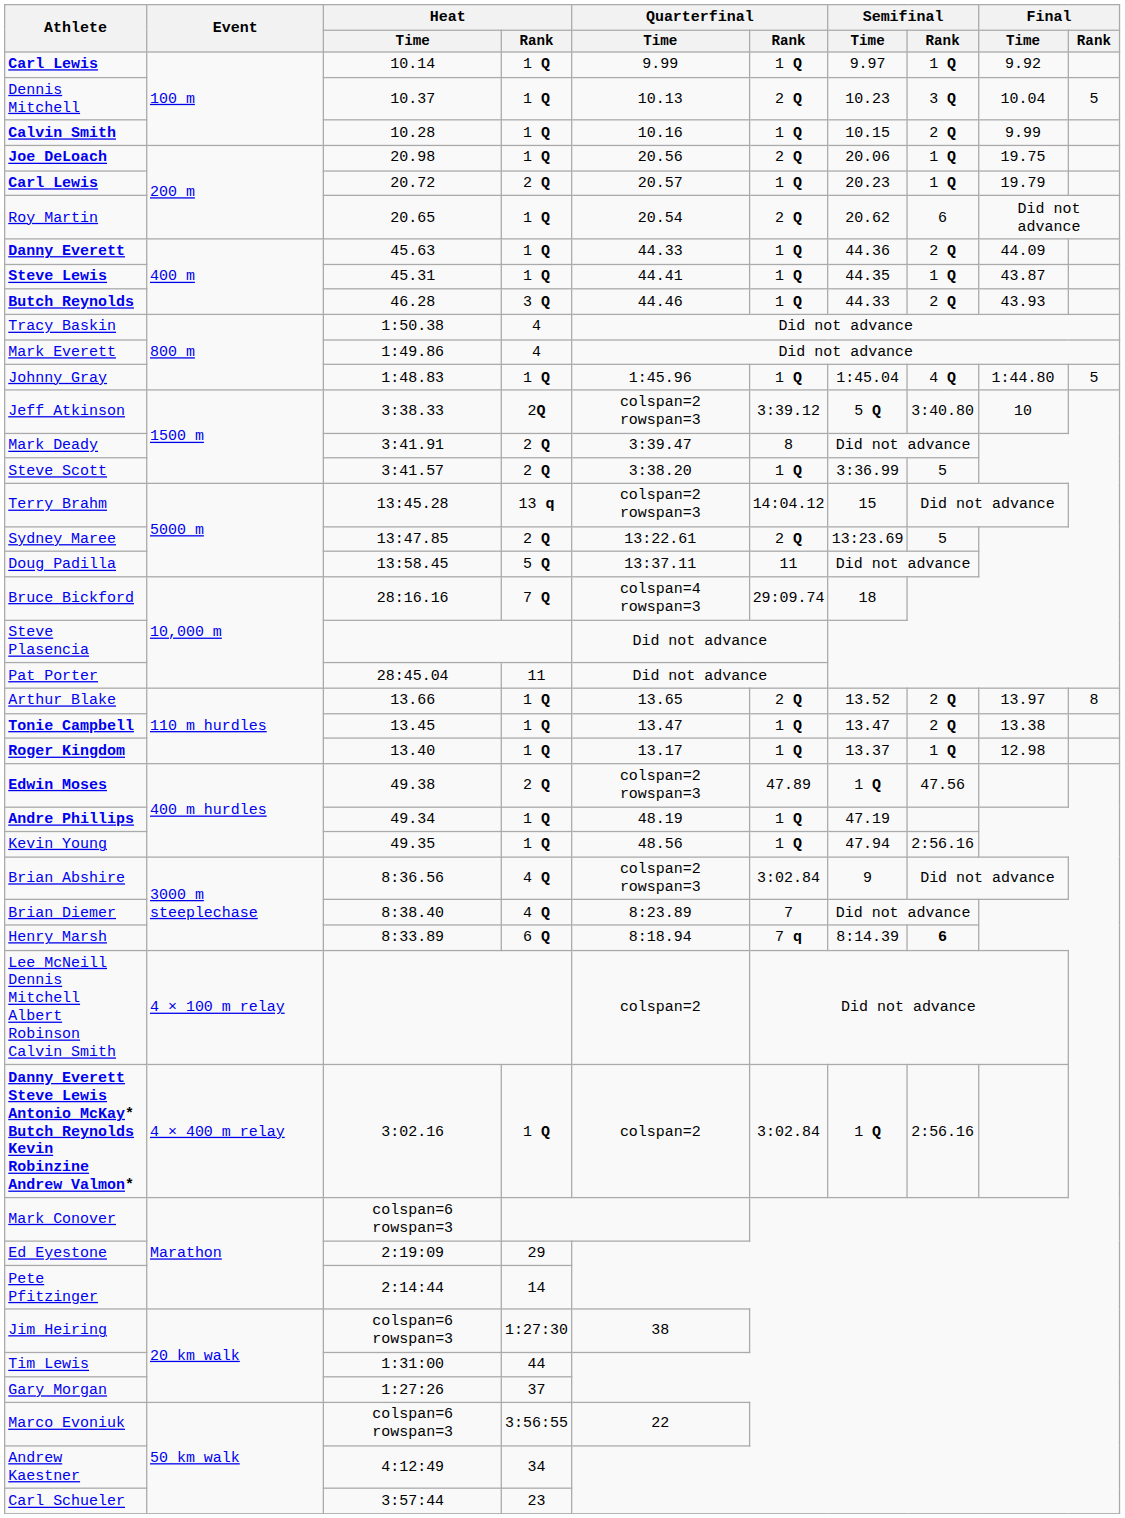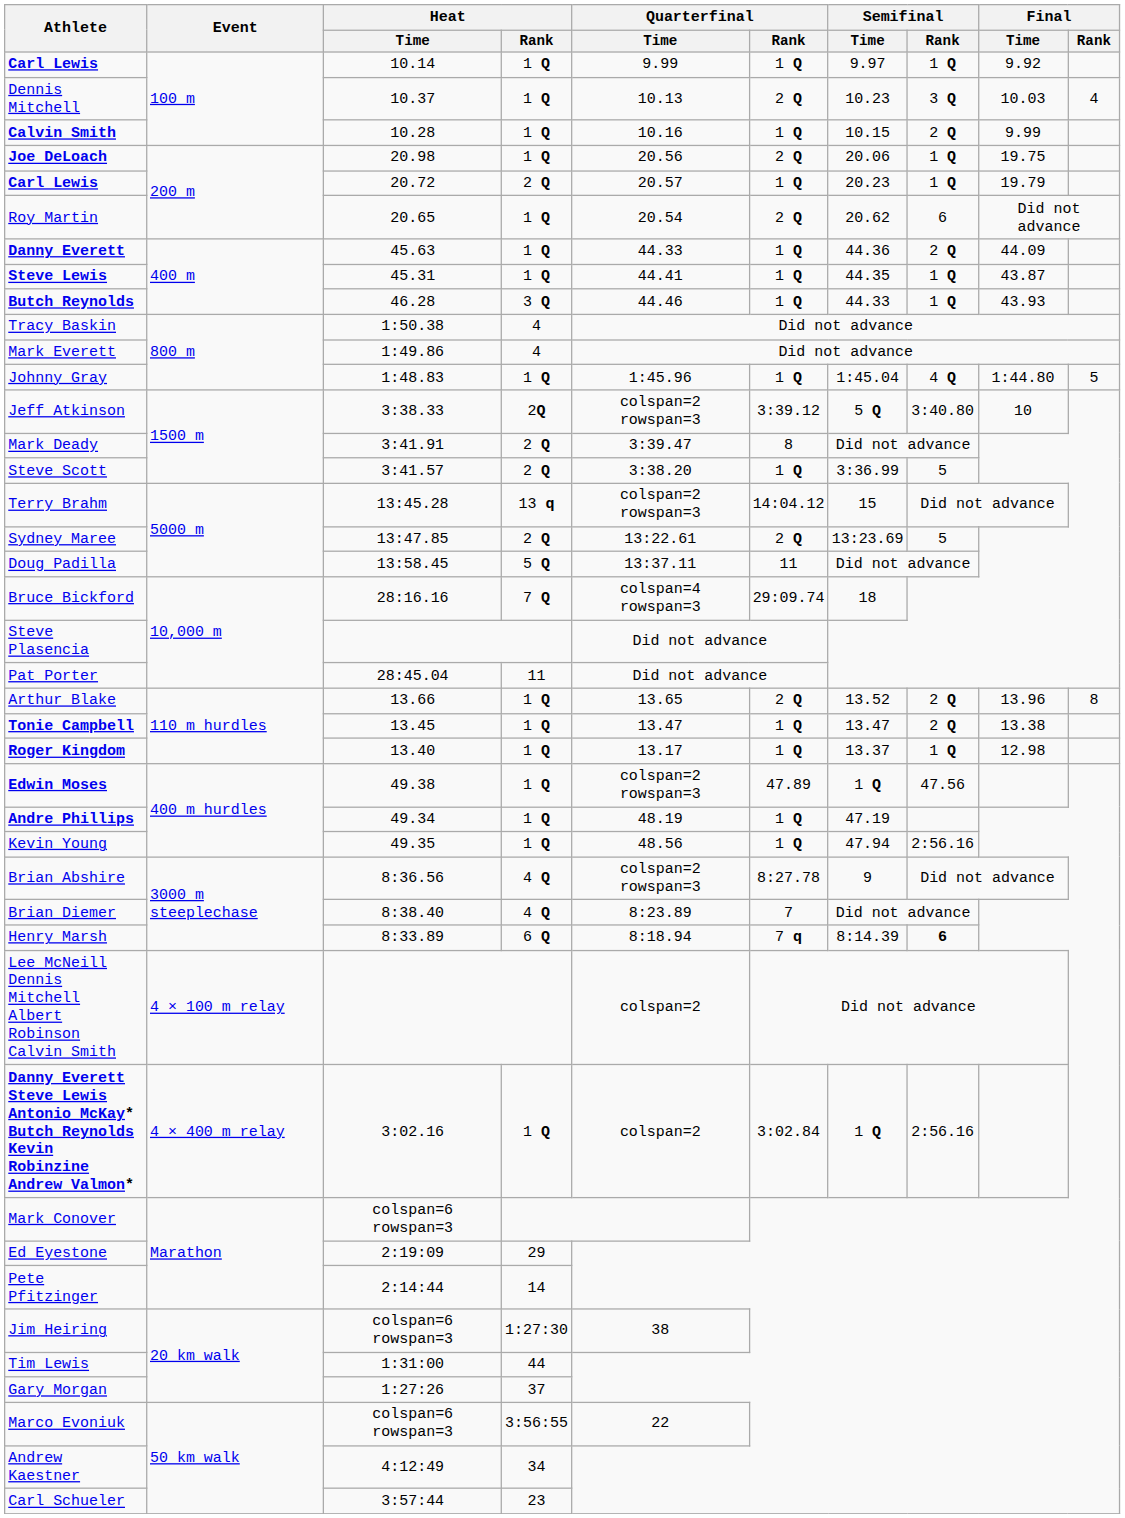(1023, 99) 10.04 -> (1023, 99) 10.03
(1094, 99) 5 -> (1094, 99) 4
(943, 302) 2 Q -> (943, 302) 1 Q
(1023, 700) 13.97 -> (1023, 700) 13.96
(536, 785) 2 Q -> (536, 785) 1 Q
(789, 878) 3:02.84 -> (789, 878) 8:27.78
